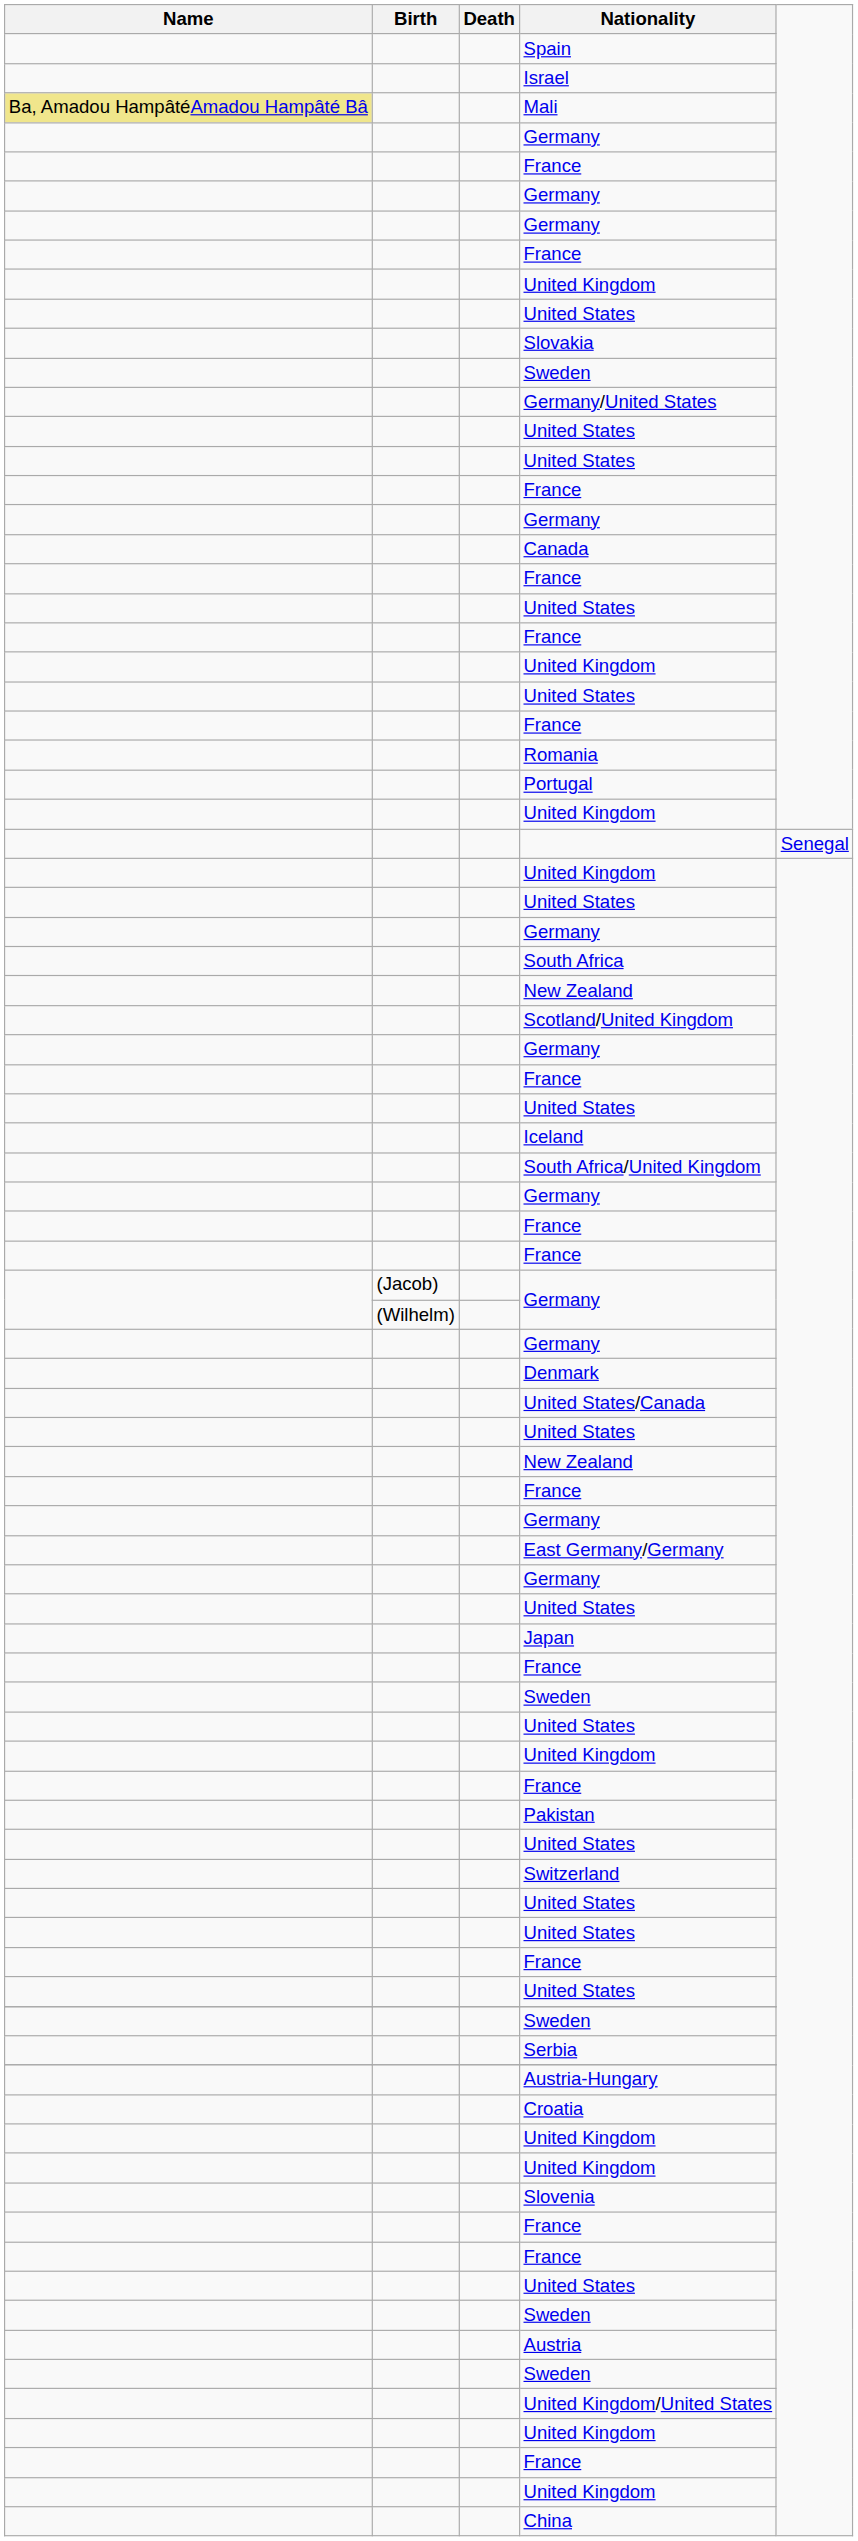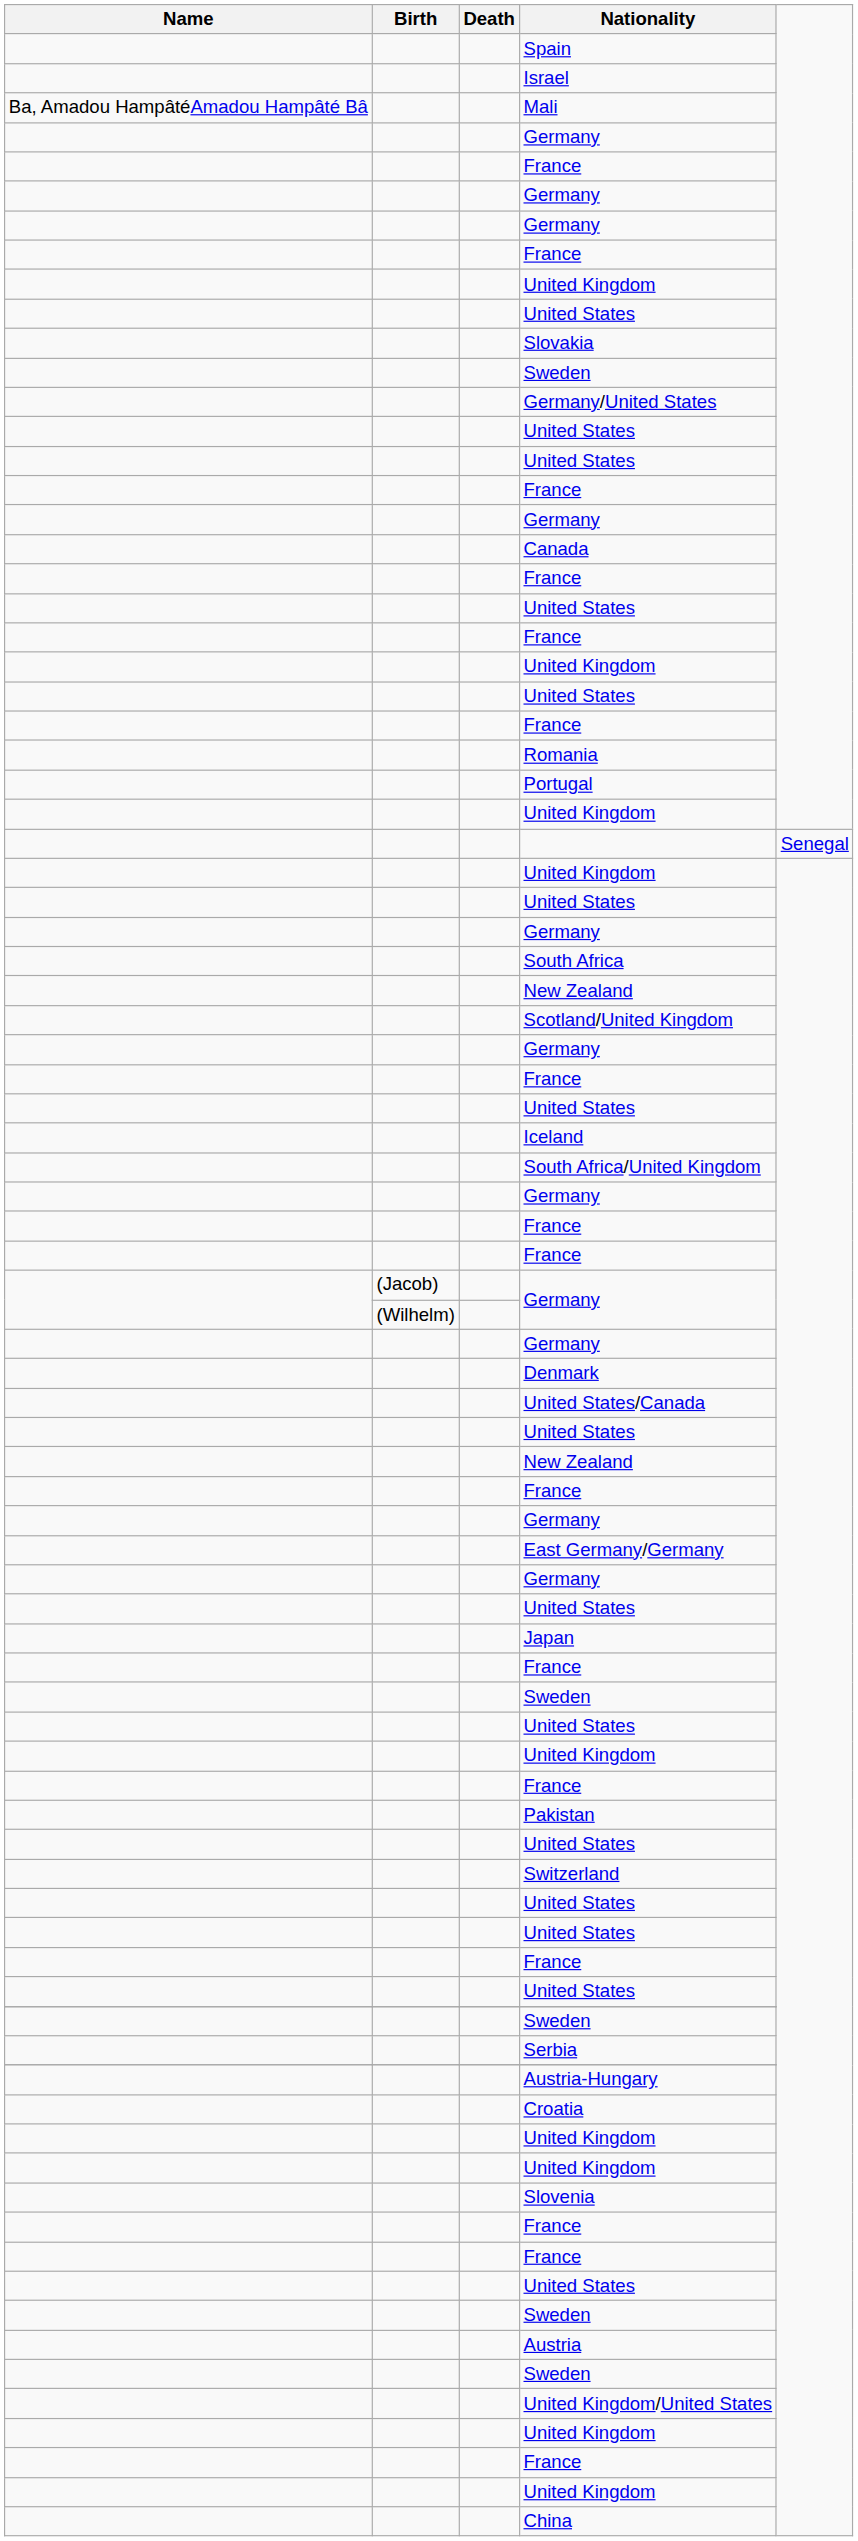(188, 107) khaki background -> (188, 107) no background
